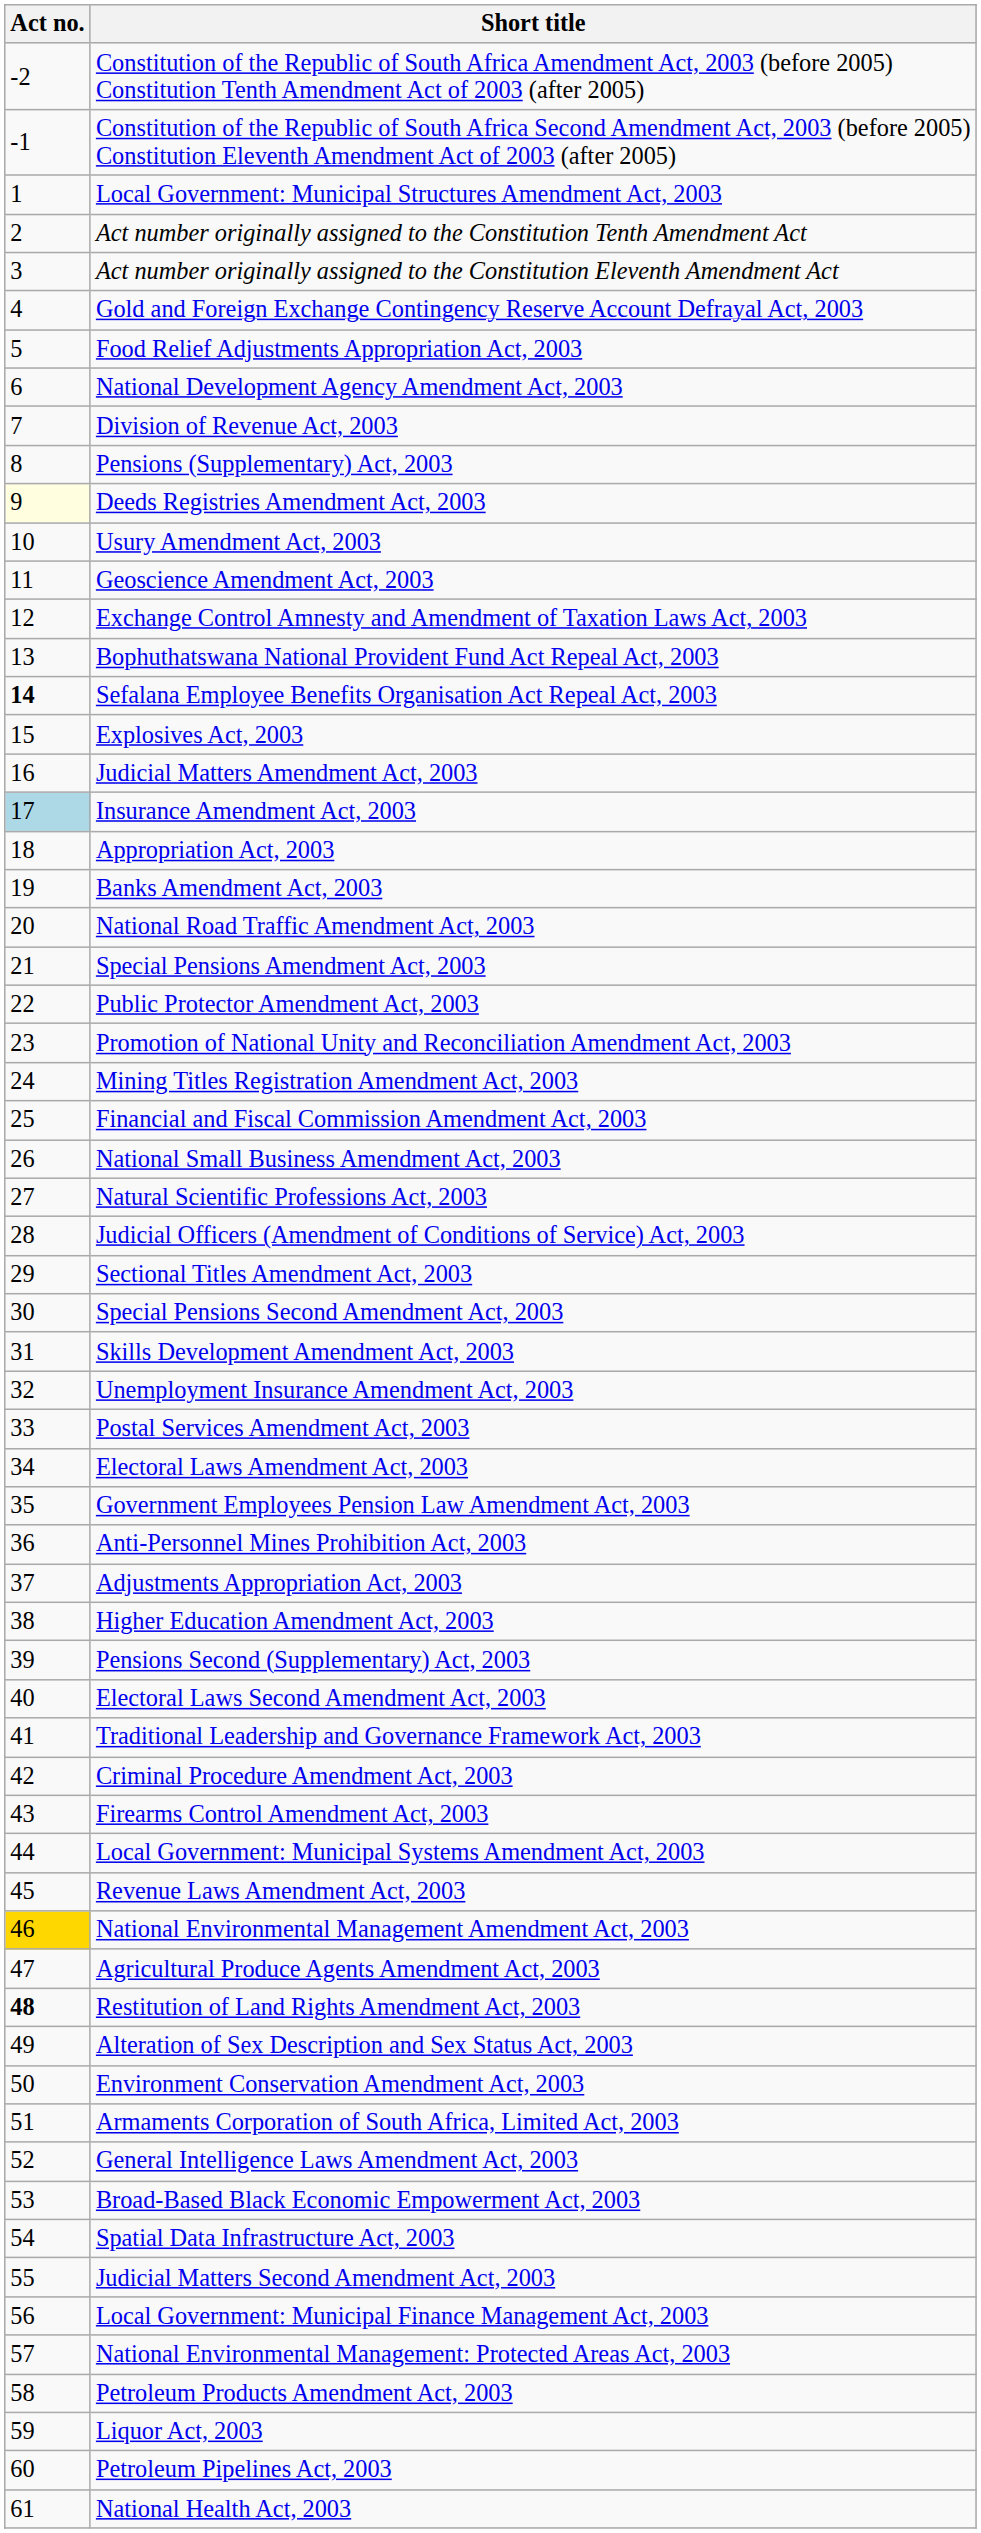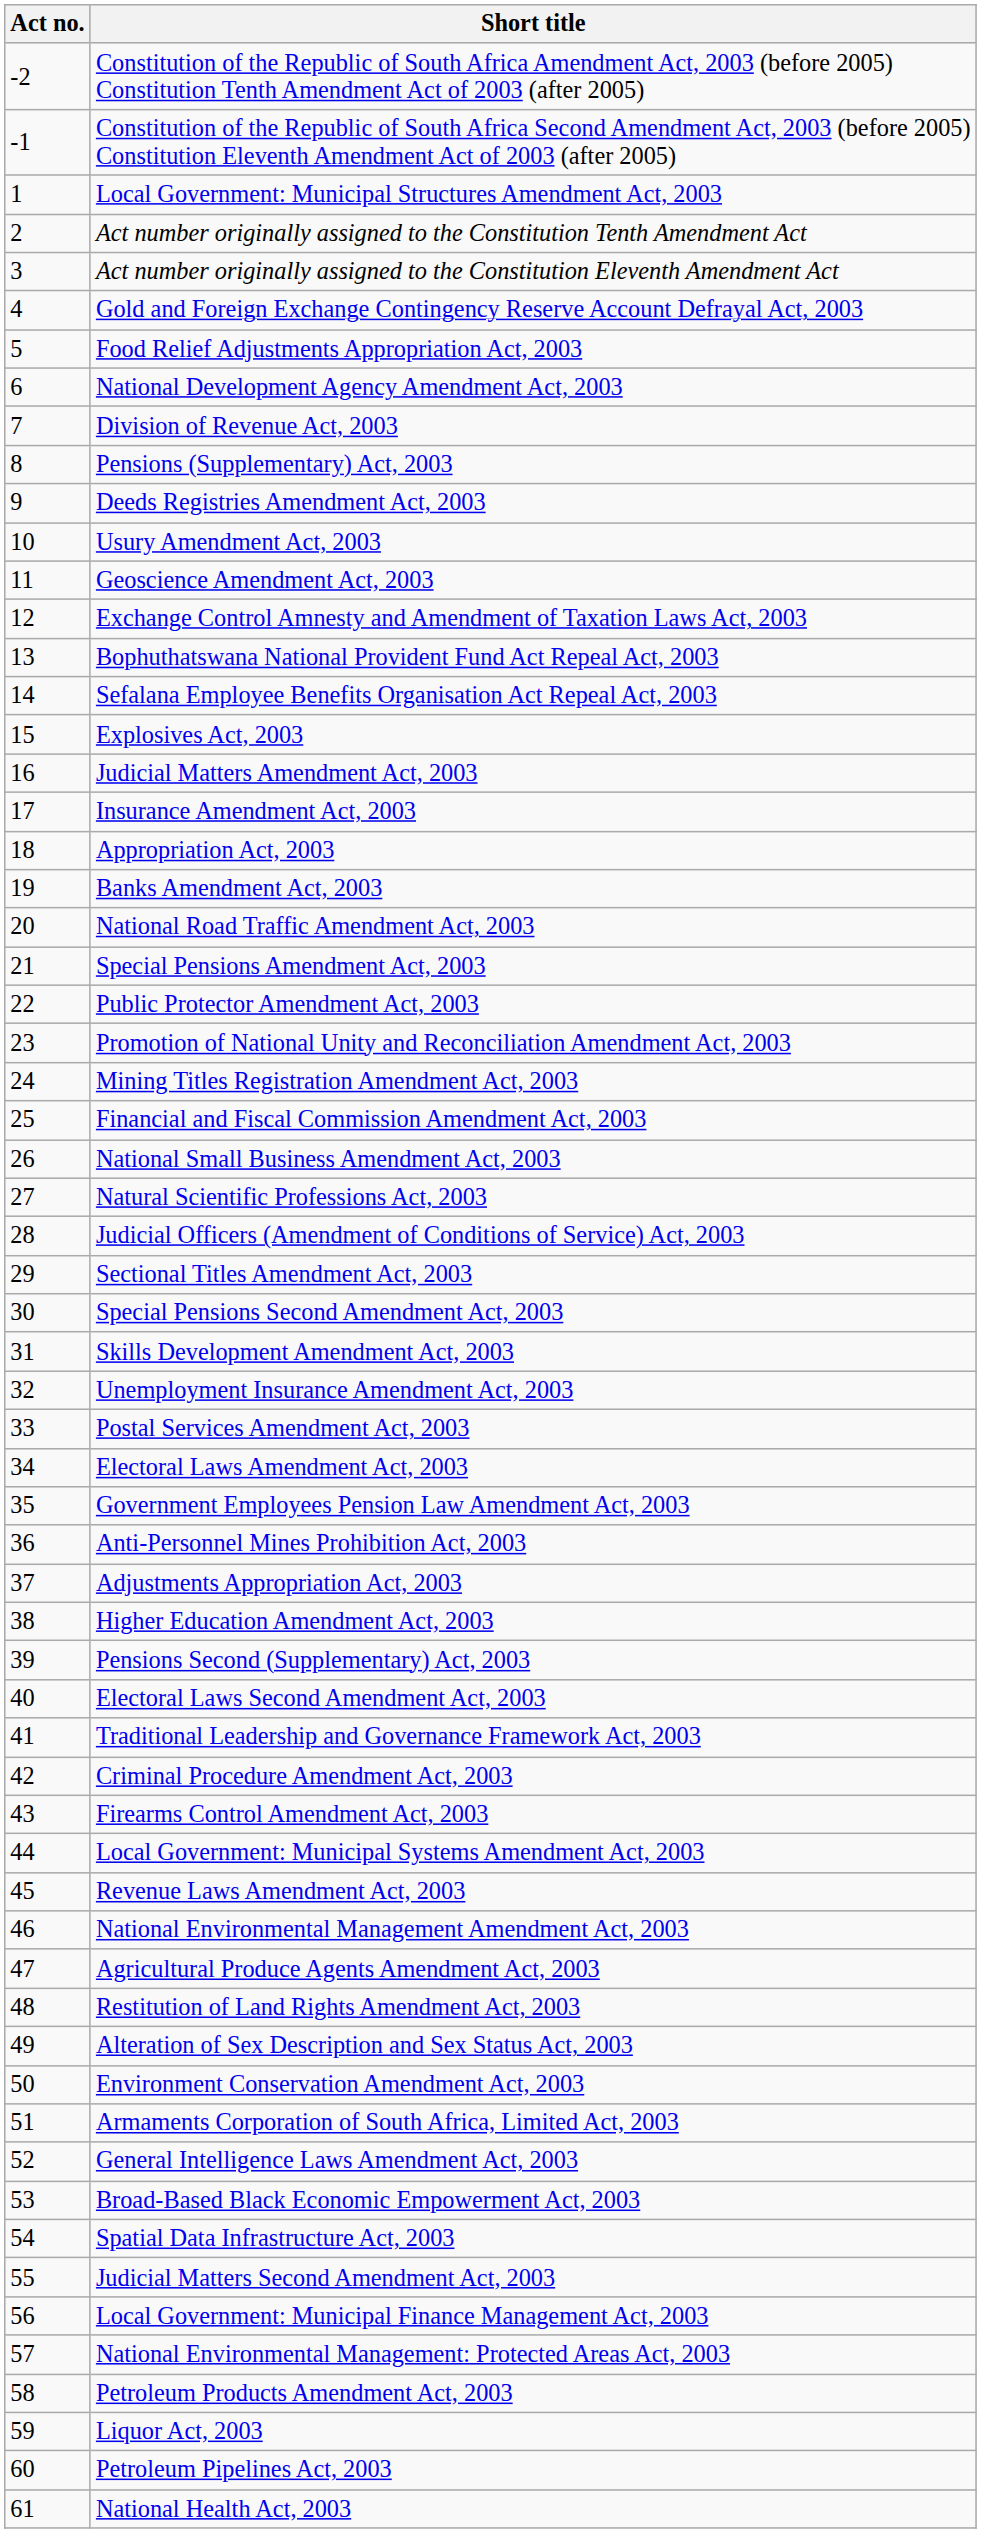(16, 502) lightyellow background -> (16, 502) no background
(23, 695) bold -> (23, 695) normal
(23, 811) lightblue background -> (23, 811) no background
(23, 1929) gold background -> (23, 1929) no background
(23, 2007) bold -> (23, 2007) normal
